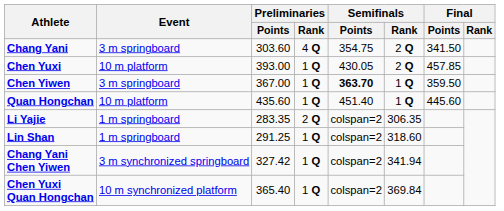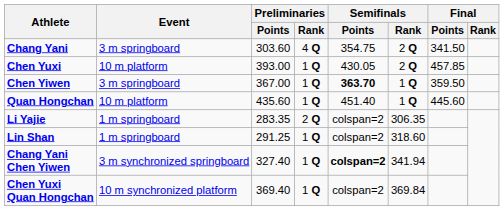(273, 161) 327.42 -> (273, 161) 327.40
(356, 161) normal -> (358, 161) bold
(273, 191) 365.40 -> (273, 191) 369.40
